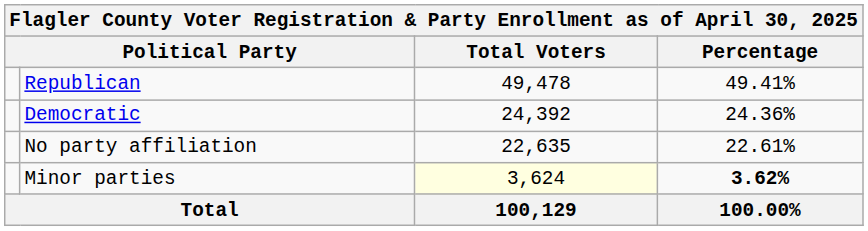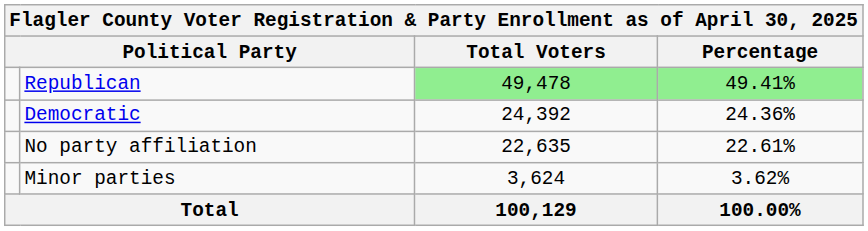(536, 84) no background -> (536, 84) lightgreen background
(760, 84) no background -> (760, 84) lightgreen background
(536, 178) lightyellow background -> (536, 178) no background
(760, 178) bold -> (760, 178) normal
